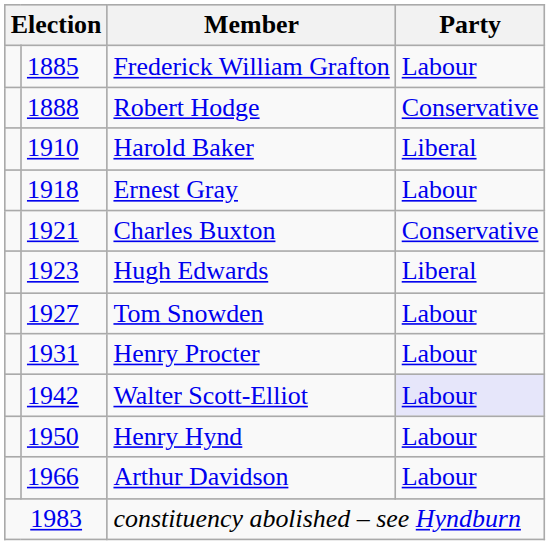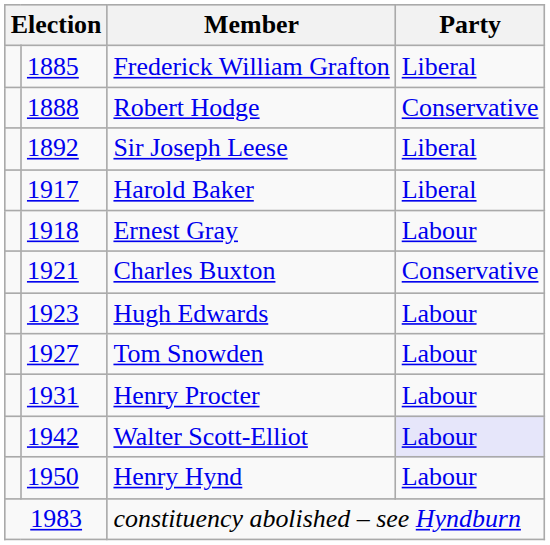(439, 66) Labour -> (439, 66) Liberal
+ row: (201, 148)
(53, 148) 1910 -> (53, 189) 1917
(439, 271) Liberal -> (439, 312) Labour
- row: (201, 477)
